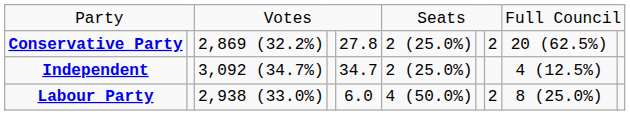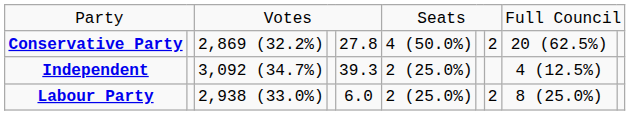(429, 44) 2 (25.0%) -> (429, 44) 4 (50.0%)
(358, 70) 34.7 -> (358, 70) 39.3
(429, 97) 4 (50.0%) -> (429, 97) 2 (25.0%)
